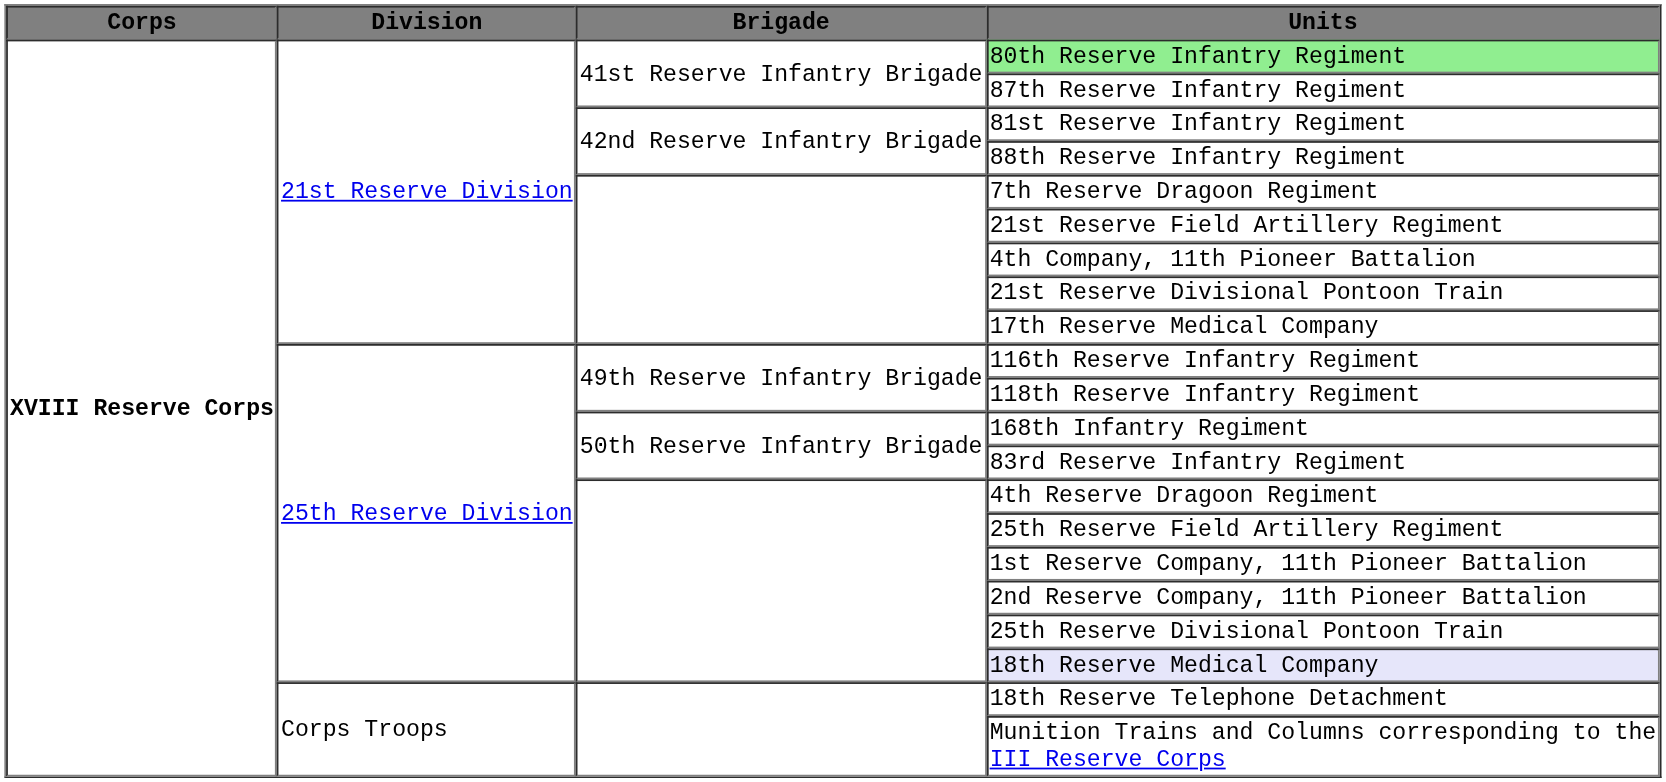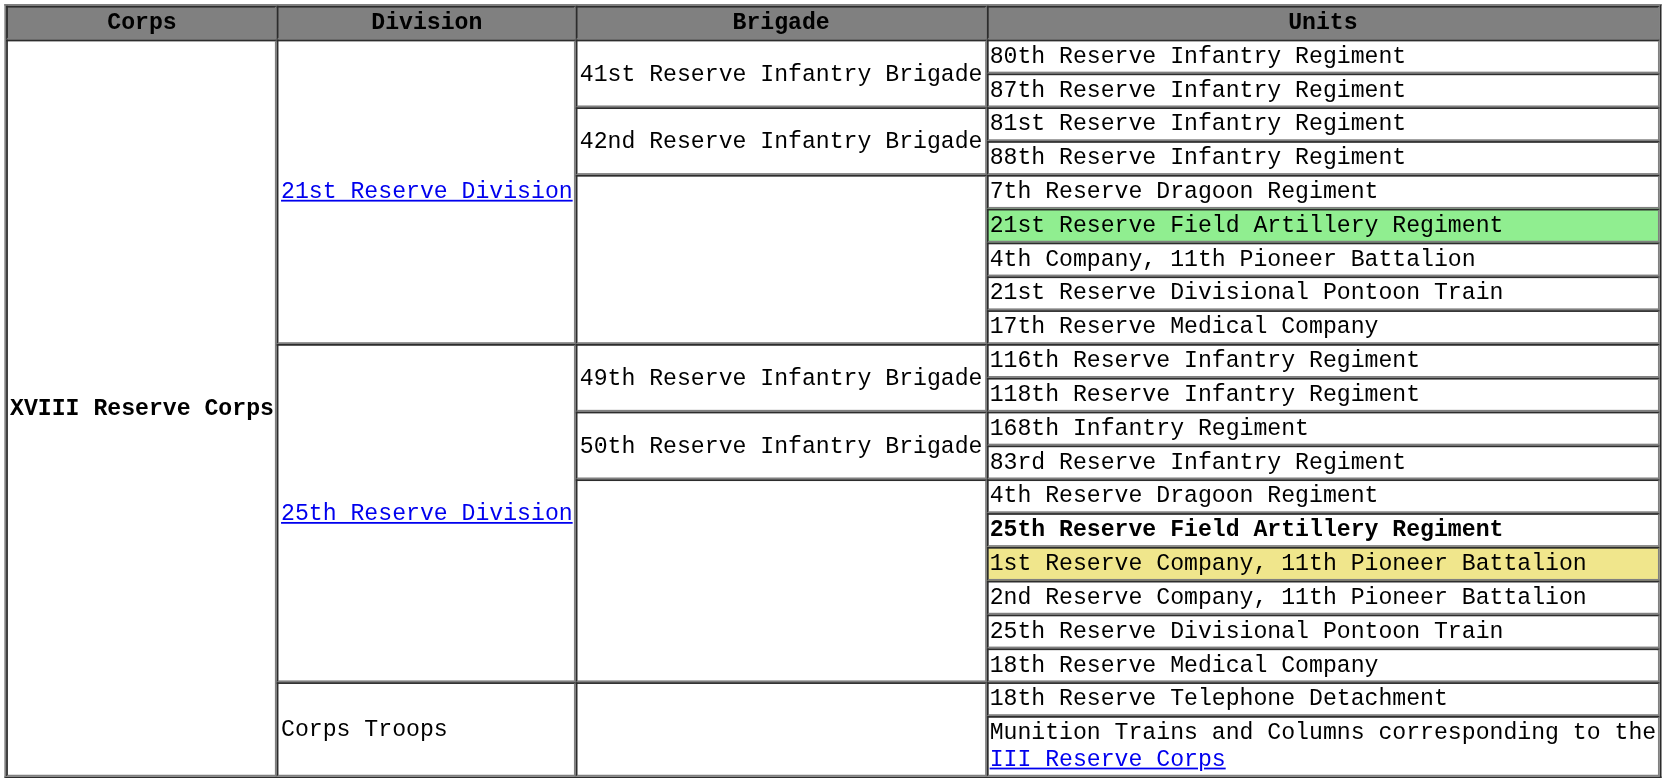(1198, 57) lightgreen background -> (1198, 57) no background
(1247, 226) no background -> (1247, 226) lightgreen background
(1247, 530) normal -> (1247, 530) bold
(1288, 564) no background -> (1288, 564) khaki background
(1184, 665) lavender background -> (1184, 665) no background
